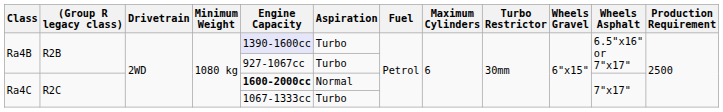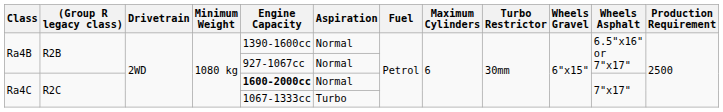(277, 43) lavender background -> (277, 43) no background
(331, 43) Turbo -> (334, 43) Normal
(331, 63) Turbo -> (334, 63) Normal
